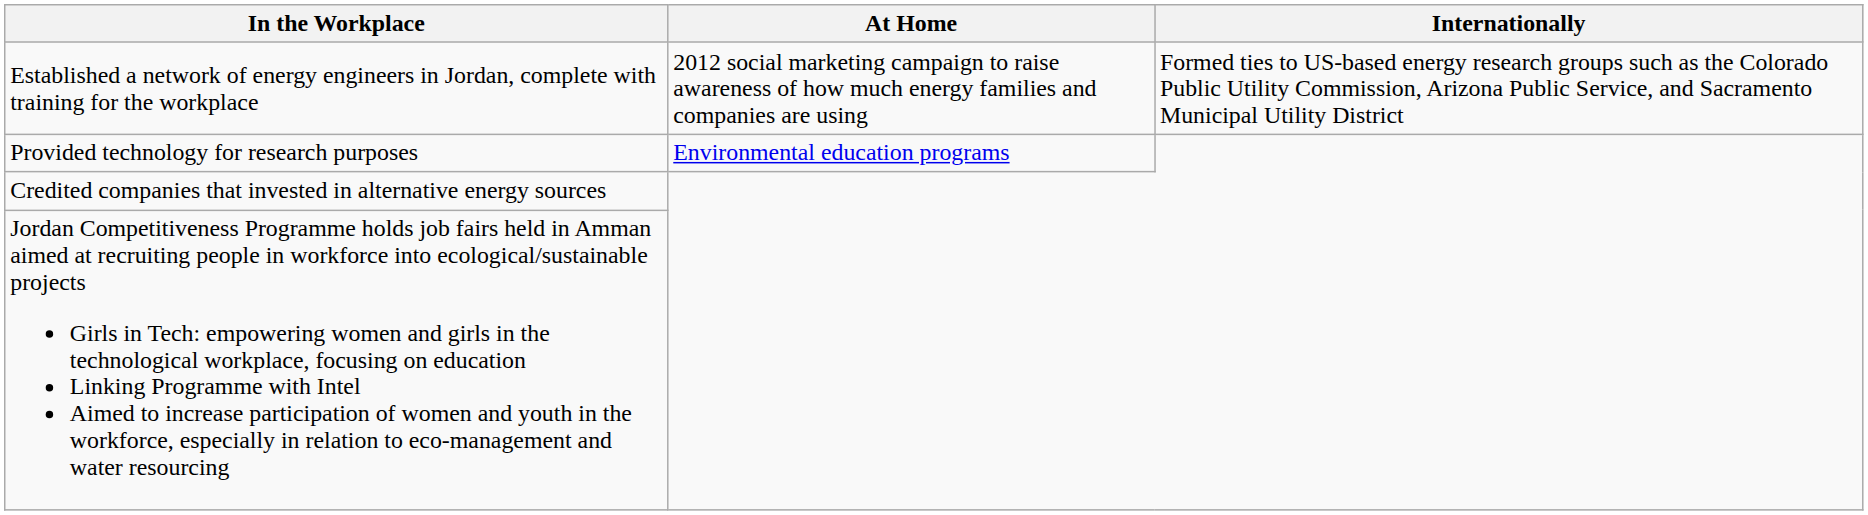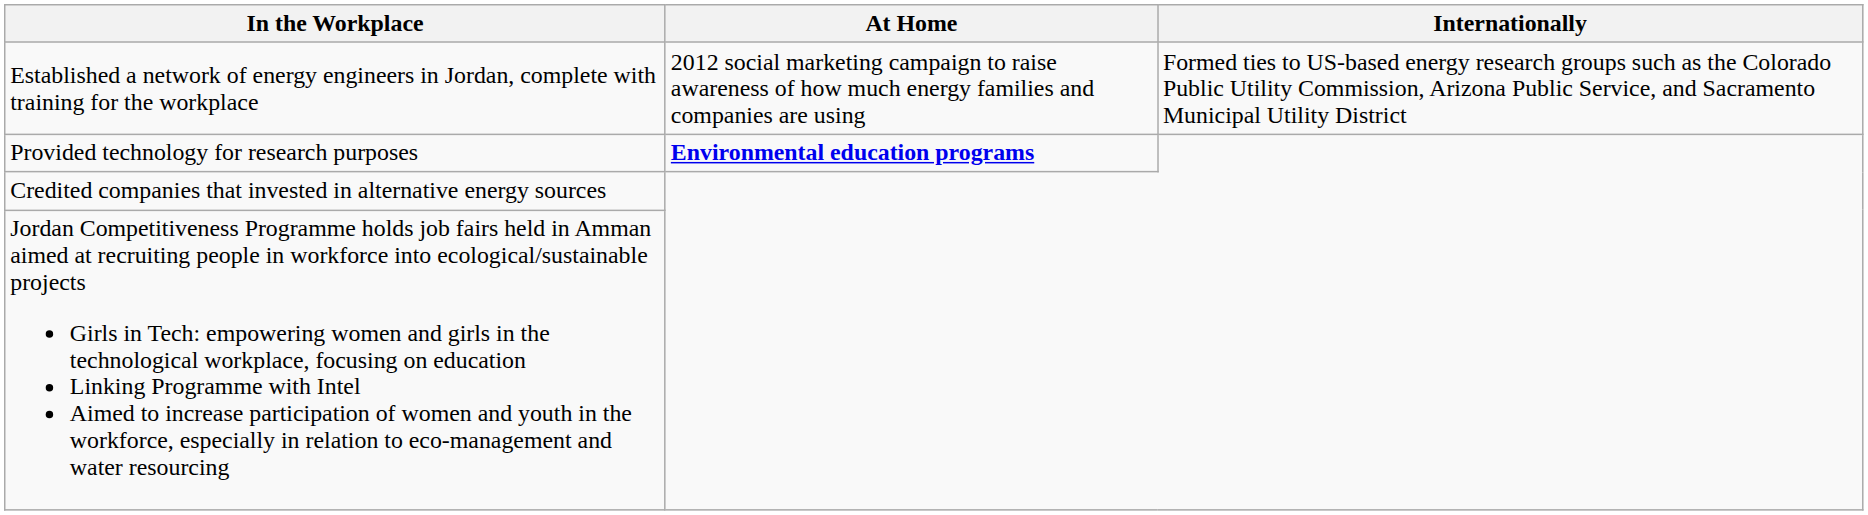(841, 152) normal -> (853, 152) bold
